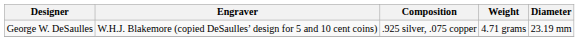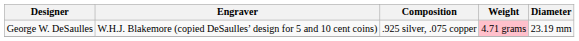(504, 28) no background -> (504, 28) pink background
